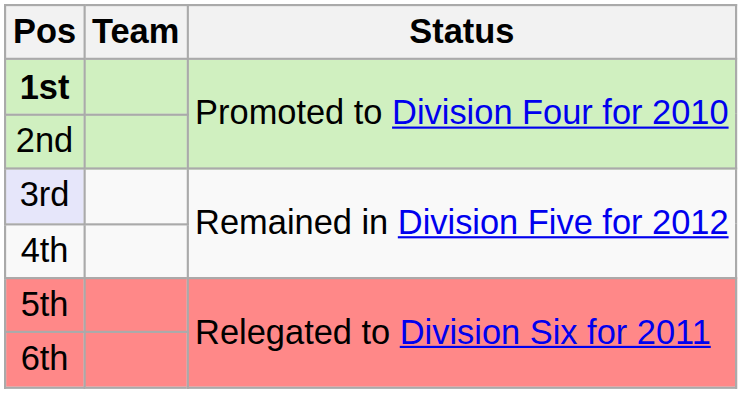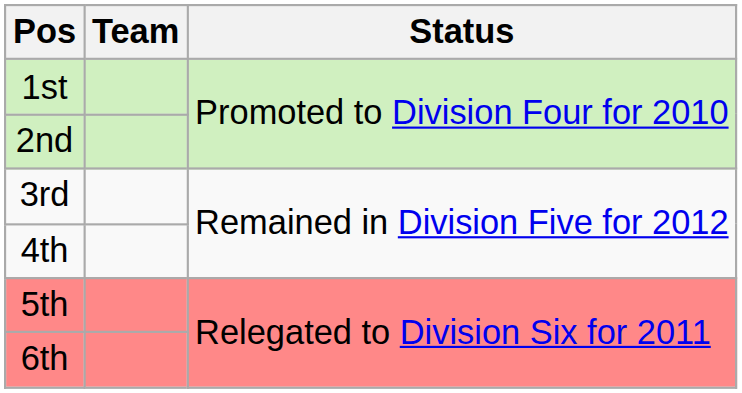(45, 86) bold -> (45, 86) normal
(45, 195) lavender background -> (45, 195) no background
